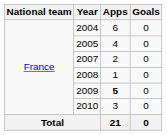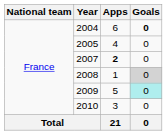(146, 28) normal -> (146, 28) bold
(115, 59) normal -> (115, 59) bold
(146, 75) no background -> (146, 75) lightgrey background
(115, 91) bold -> (115, 91) normal
(146, 91) no background -> (146, 91) paleturquoise background
